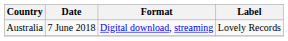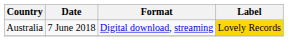(249, 28) no background -> (249, 28) gold background
